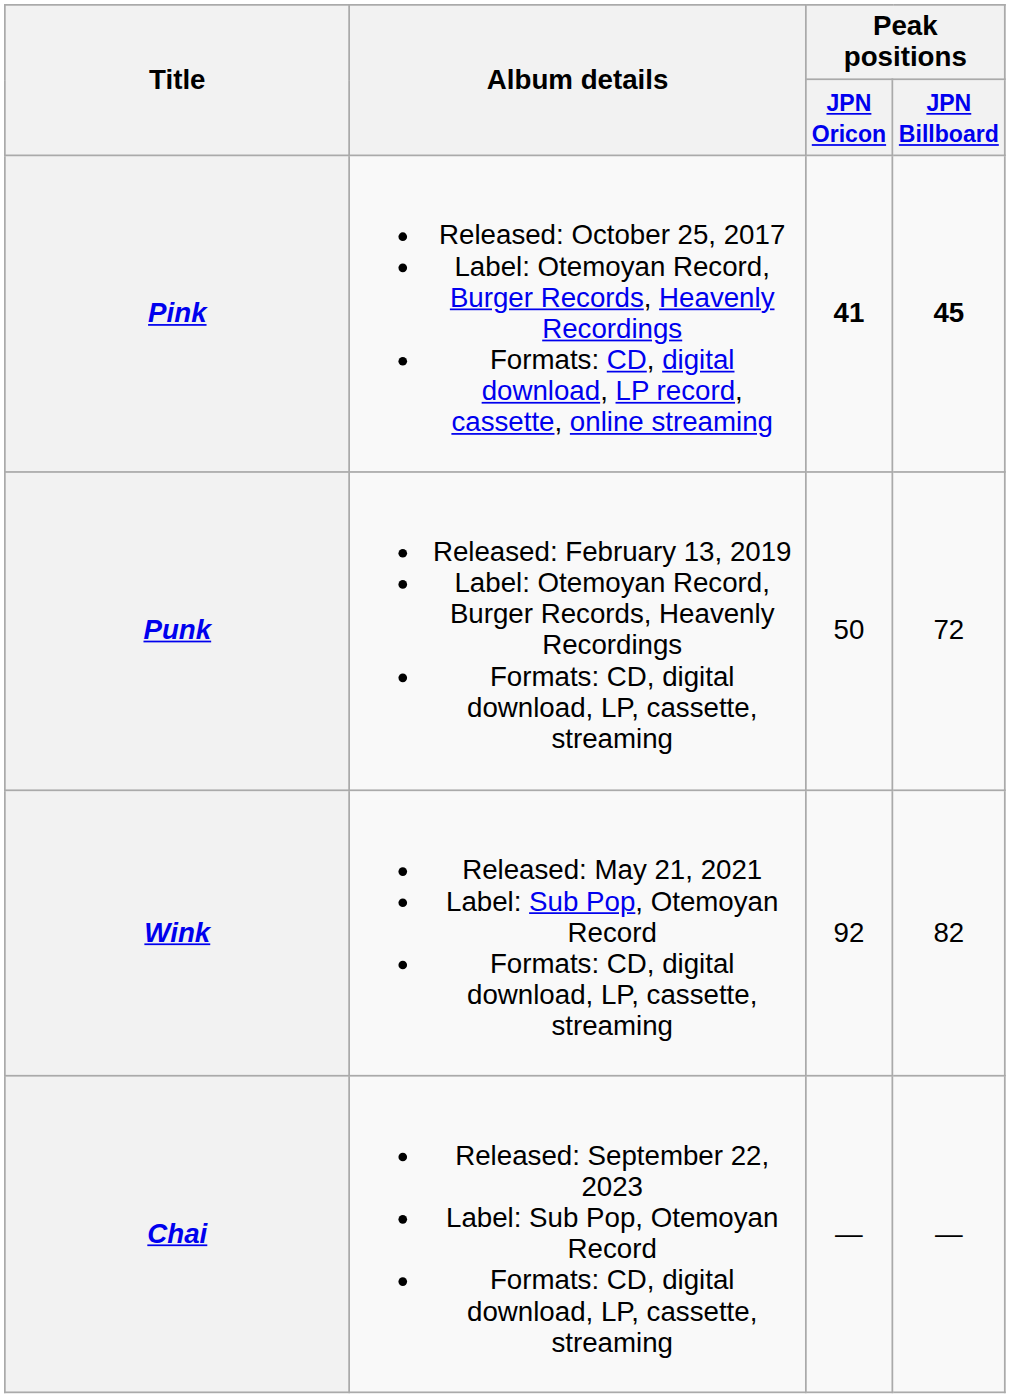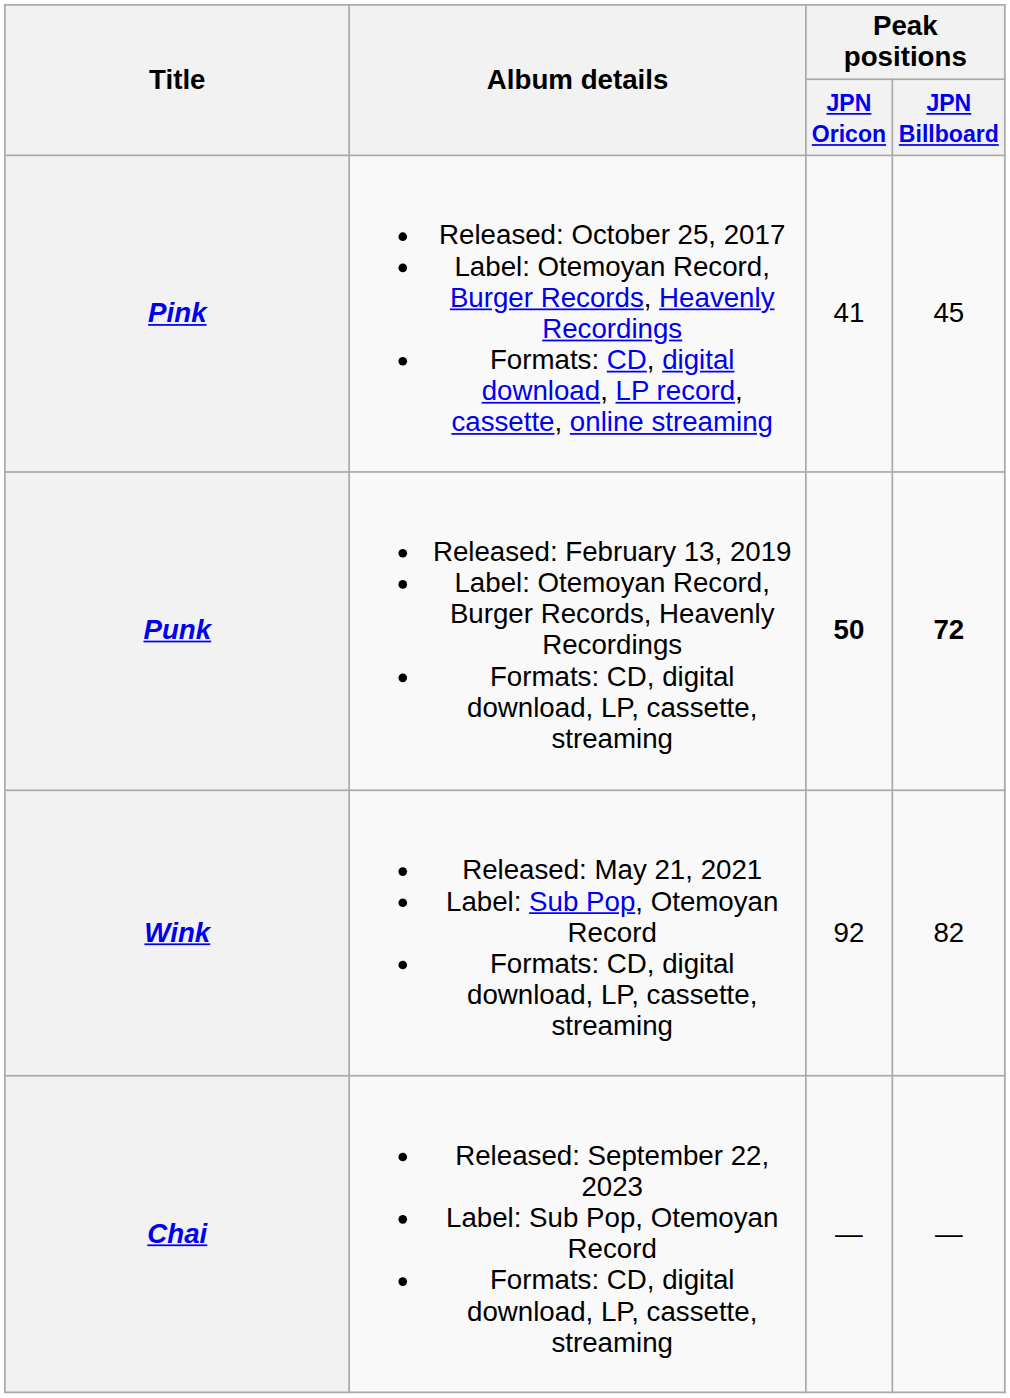(849, 313) bold -> (849, 313) normal
(949, 313) bold -> (949, 313) normal
(849, 630) normal -> (849, 630) bold
(949, 630) normal -> (949, 630) bold
